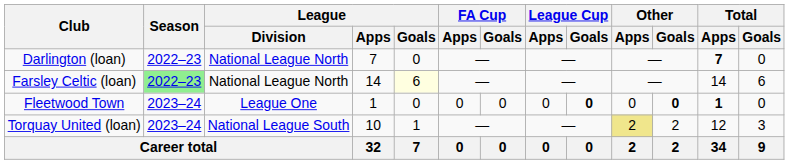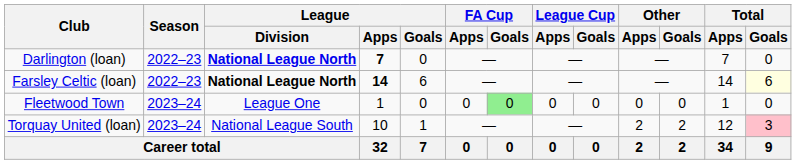(279, 59) normal -> (282, 59) bold
(373, 59) normal -> (380, 59) bold
(719, 59) bold -> (725, 59) normal
(174, 81) lightgreen background -> (174, 81) no background
(279, 81) normal -> (282, 81) bold
(373, 81) normal -> (380, 81) bold
(416, 81) lightyellow background -> (423, 81) no background
(762, 81) no background -> (769, 81) lightyellow background
(503, 103) no background -> (510, 103) lightgreen background
(589, 103) bold -> (596, 103) normal
(675, 103) bold -> (682, 103) normal
(719, 103) bold -> (725, 103) normal
(632, 125) khaki background -> (639, 125) no background
(762, 125) no background -> (769, 125) pink background
